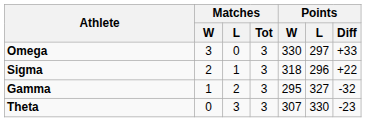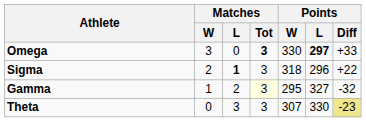(264, 51) normal -> (264, 51) bold
(319, 51) normal -> (319, 51) bold
(236, 70) normal -> (236, 70) bold
(264, 88) no background -> (264, 88) lightyellow background
(347, 107) no background -> (347, 107) khaki background
